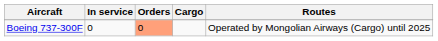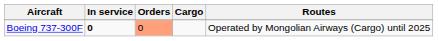(90, 28) normal -> (90, 28) bold
